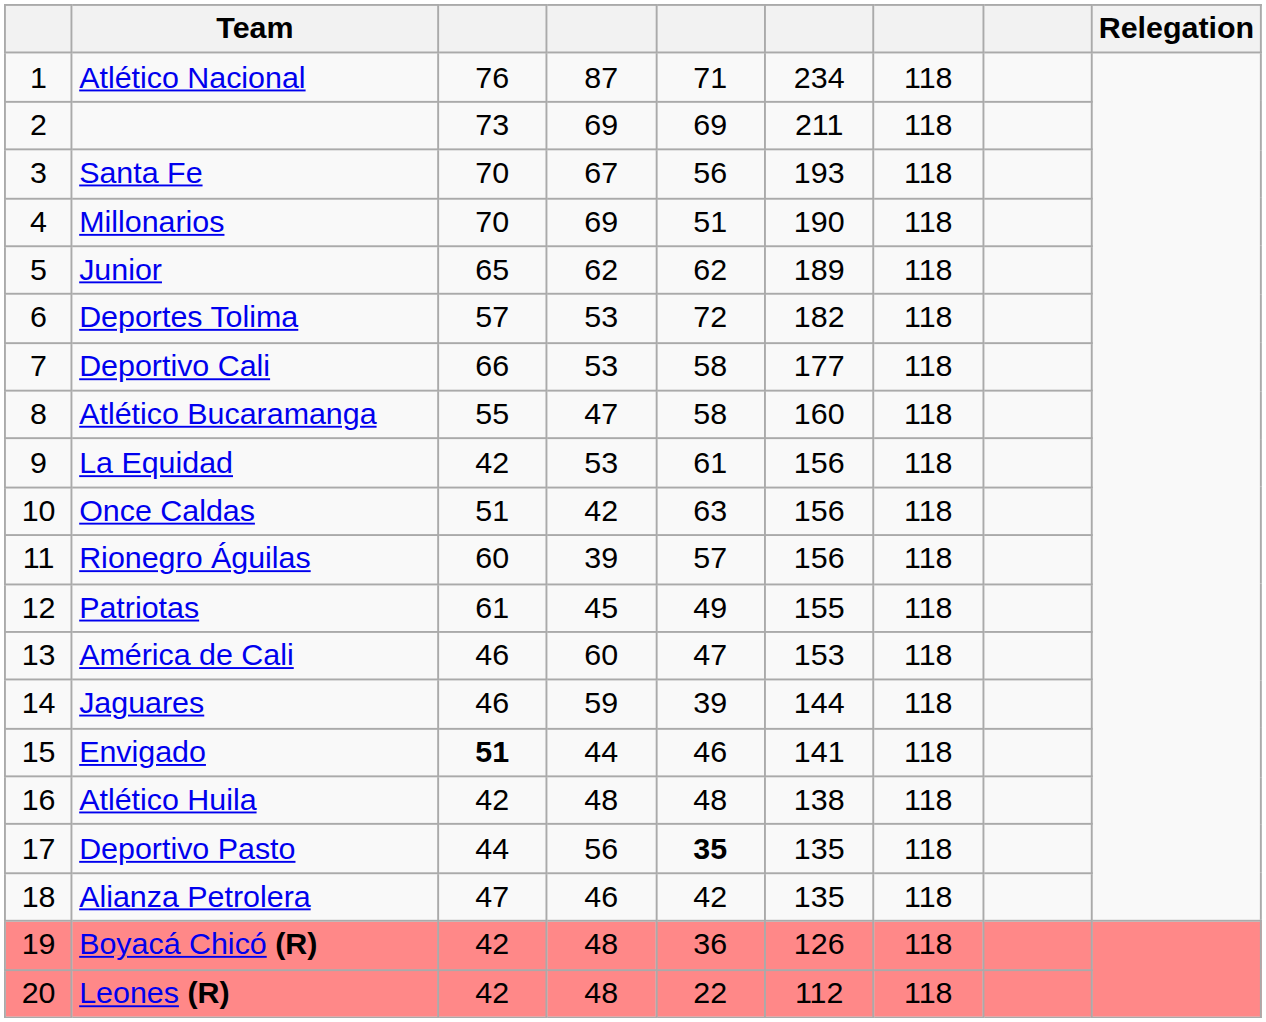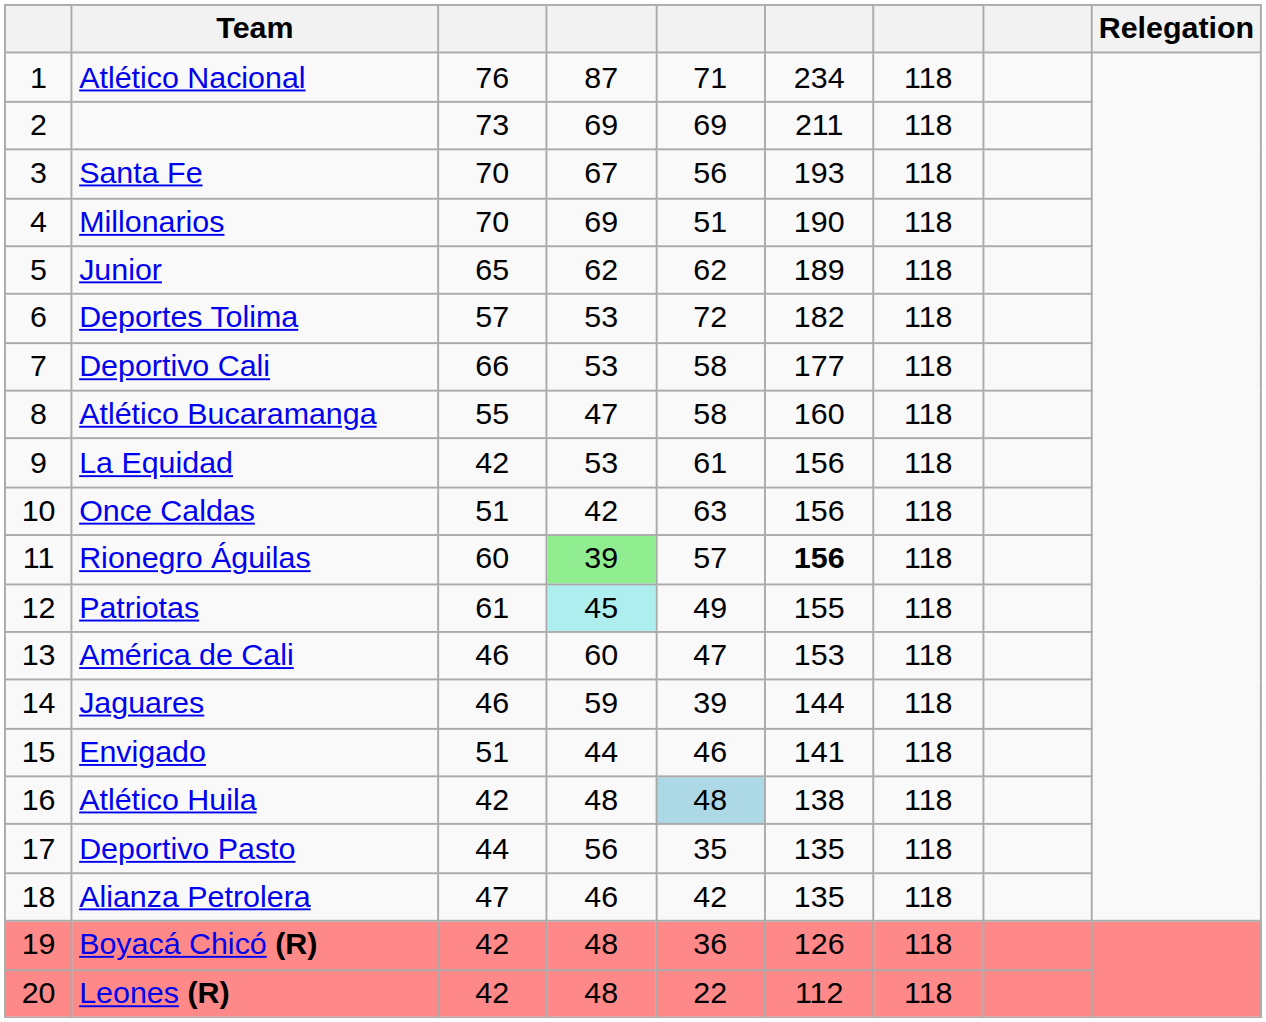(601, 558) no background -> (601, 558) lightgreen background
(819, 558) normal -> (819, 558) bold
(601, 607) no background -> (601, 607) paleturquoise background
(492, 751) bold -> (492, 751) normal
(710, 800) no background -> (710, 800) lightblue background
(710, 848) bold -> (710, 848) normal
